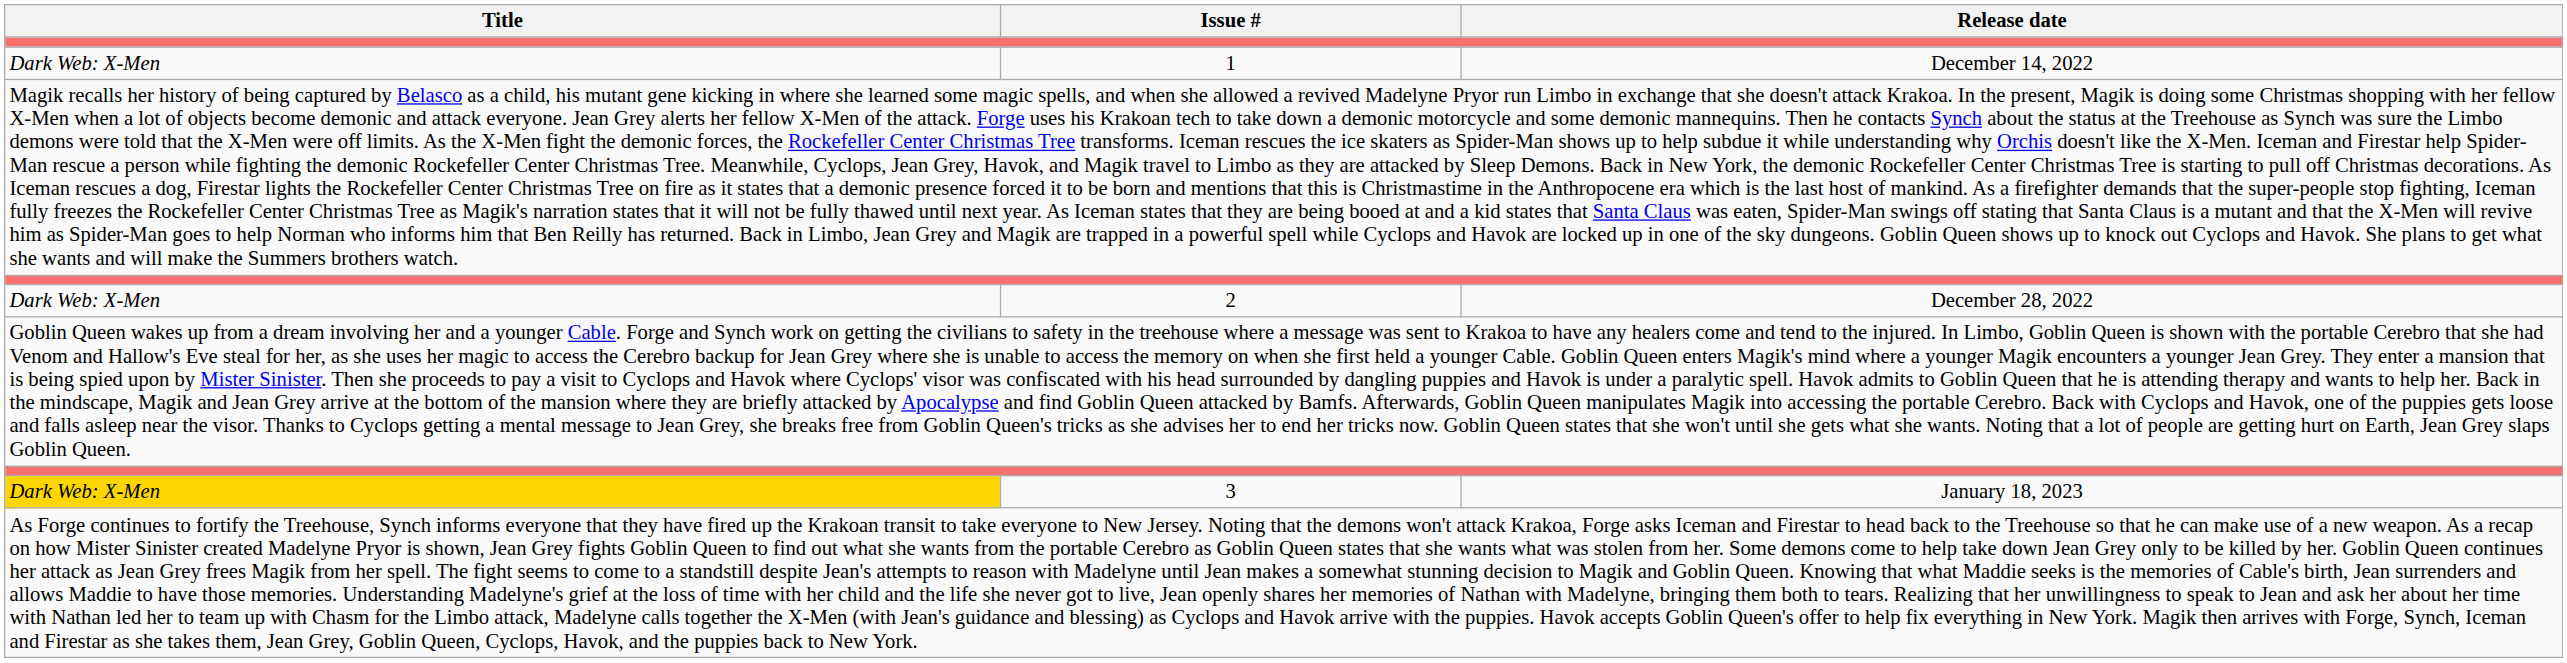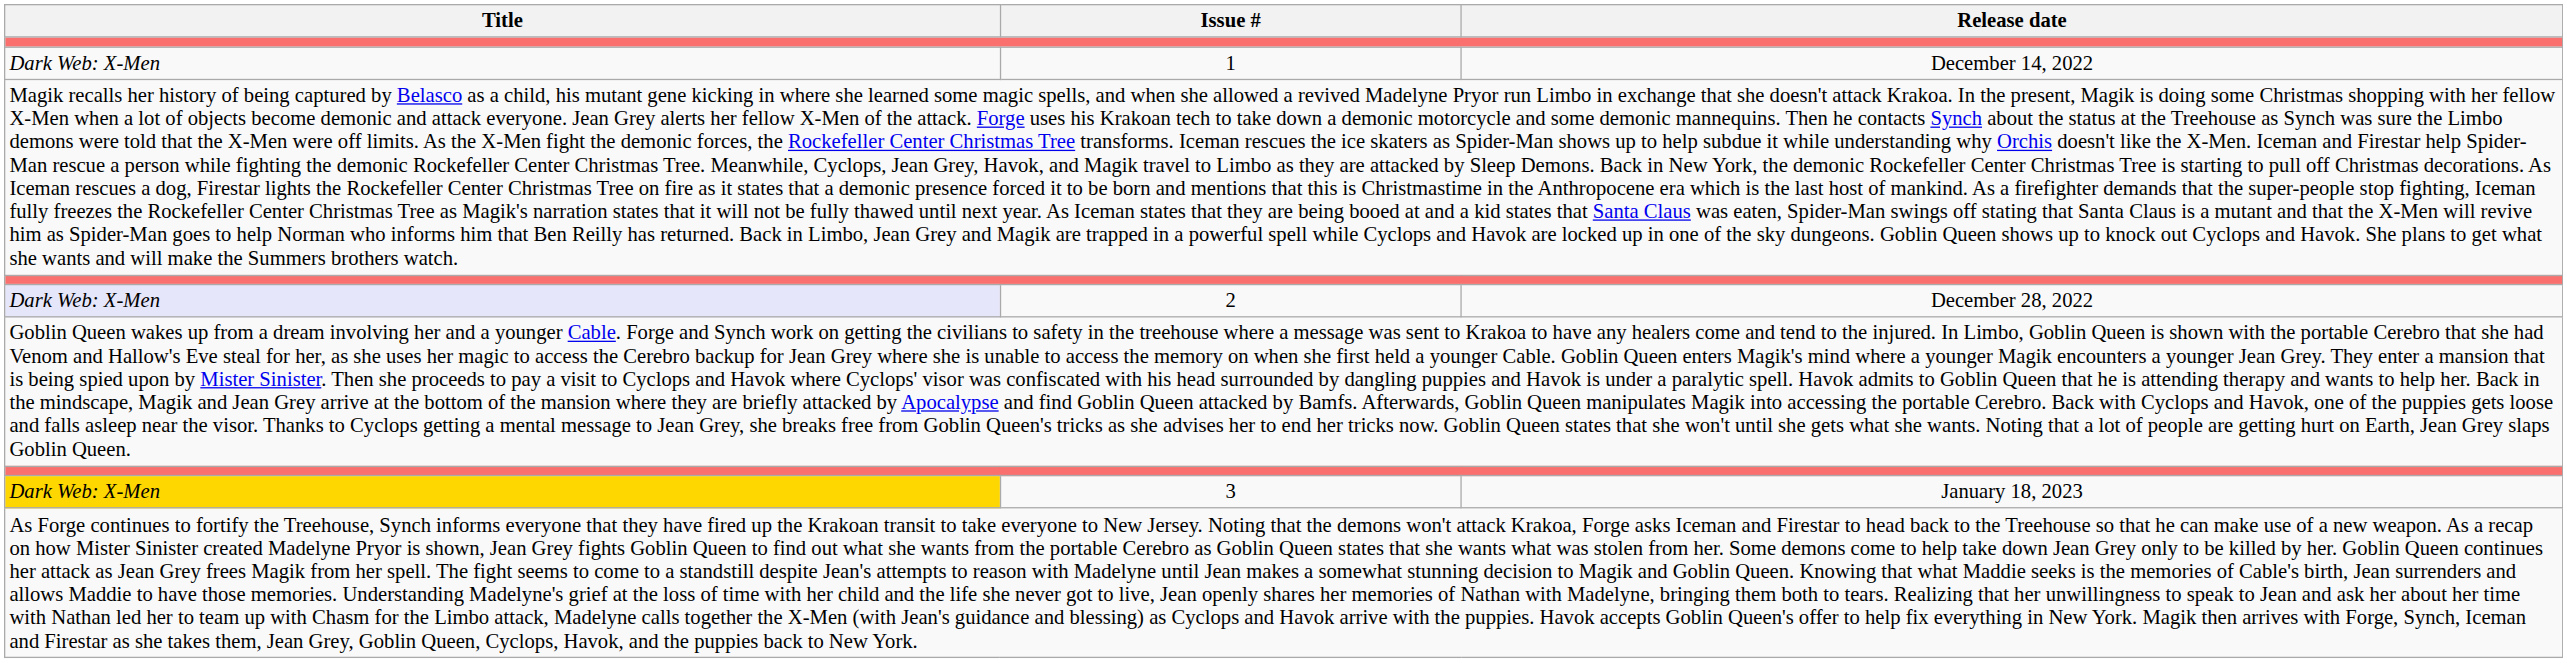(85, 300) no background -> (85, 300) lavender background
